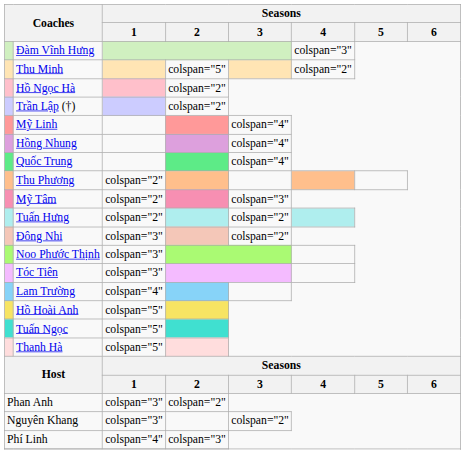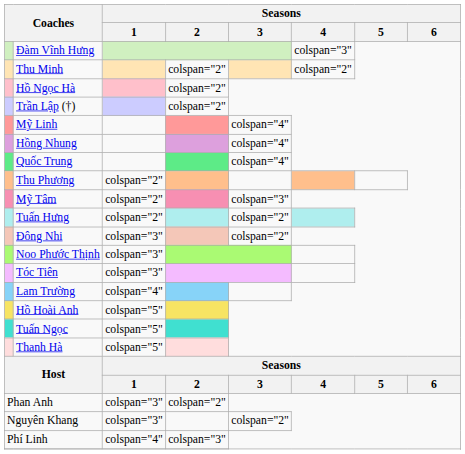(197, 69) colspan="5" -> (197, 69) colspan="2"
